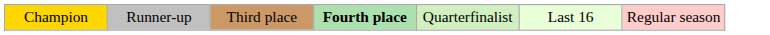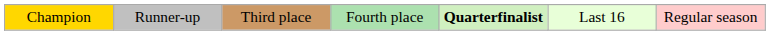(365, 17) bold -> (385, 17) normal
(468, 17) normal -> (493, 17) bold
